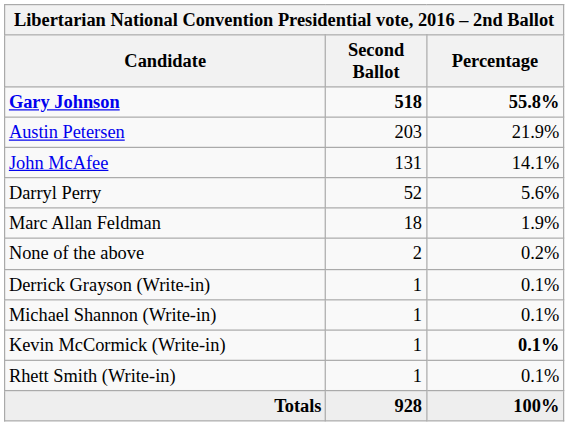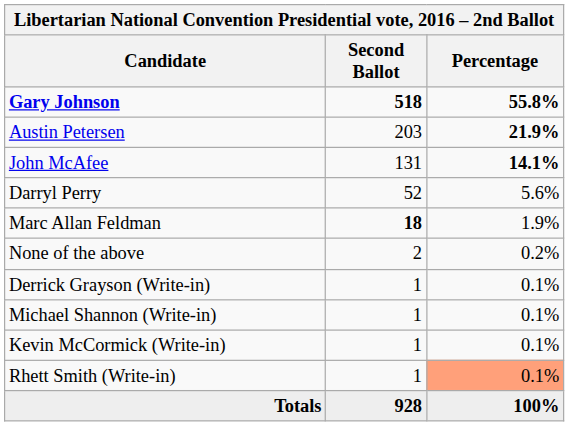(536, 132) normal -> (534, 132) bold
(536, 162) normal -> (534, 162) bold
(413, 223) normal -> (413, 223) bold
(539, 344) bold -> (540, 344) normal
(540, 375) no background -> (540, 375) lightsalmon background
